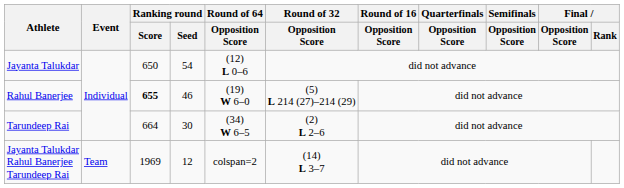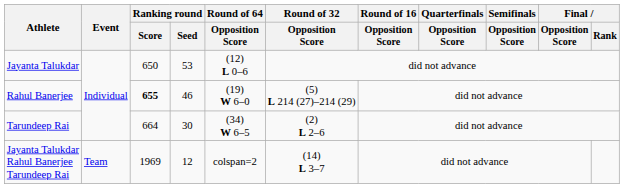(187, 66) 54 -> (187, 66) 53
